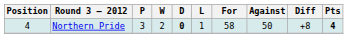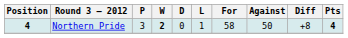(27, 26) normal -> (27, 26) bold
(162, 26) normal -> (162, 26) bold
(182, 26) bold -> (182, 26) normal
